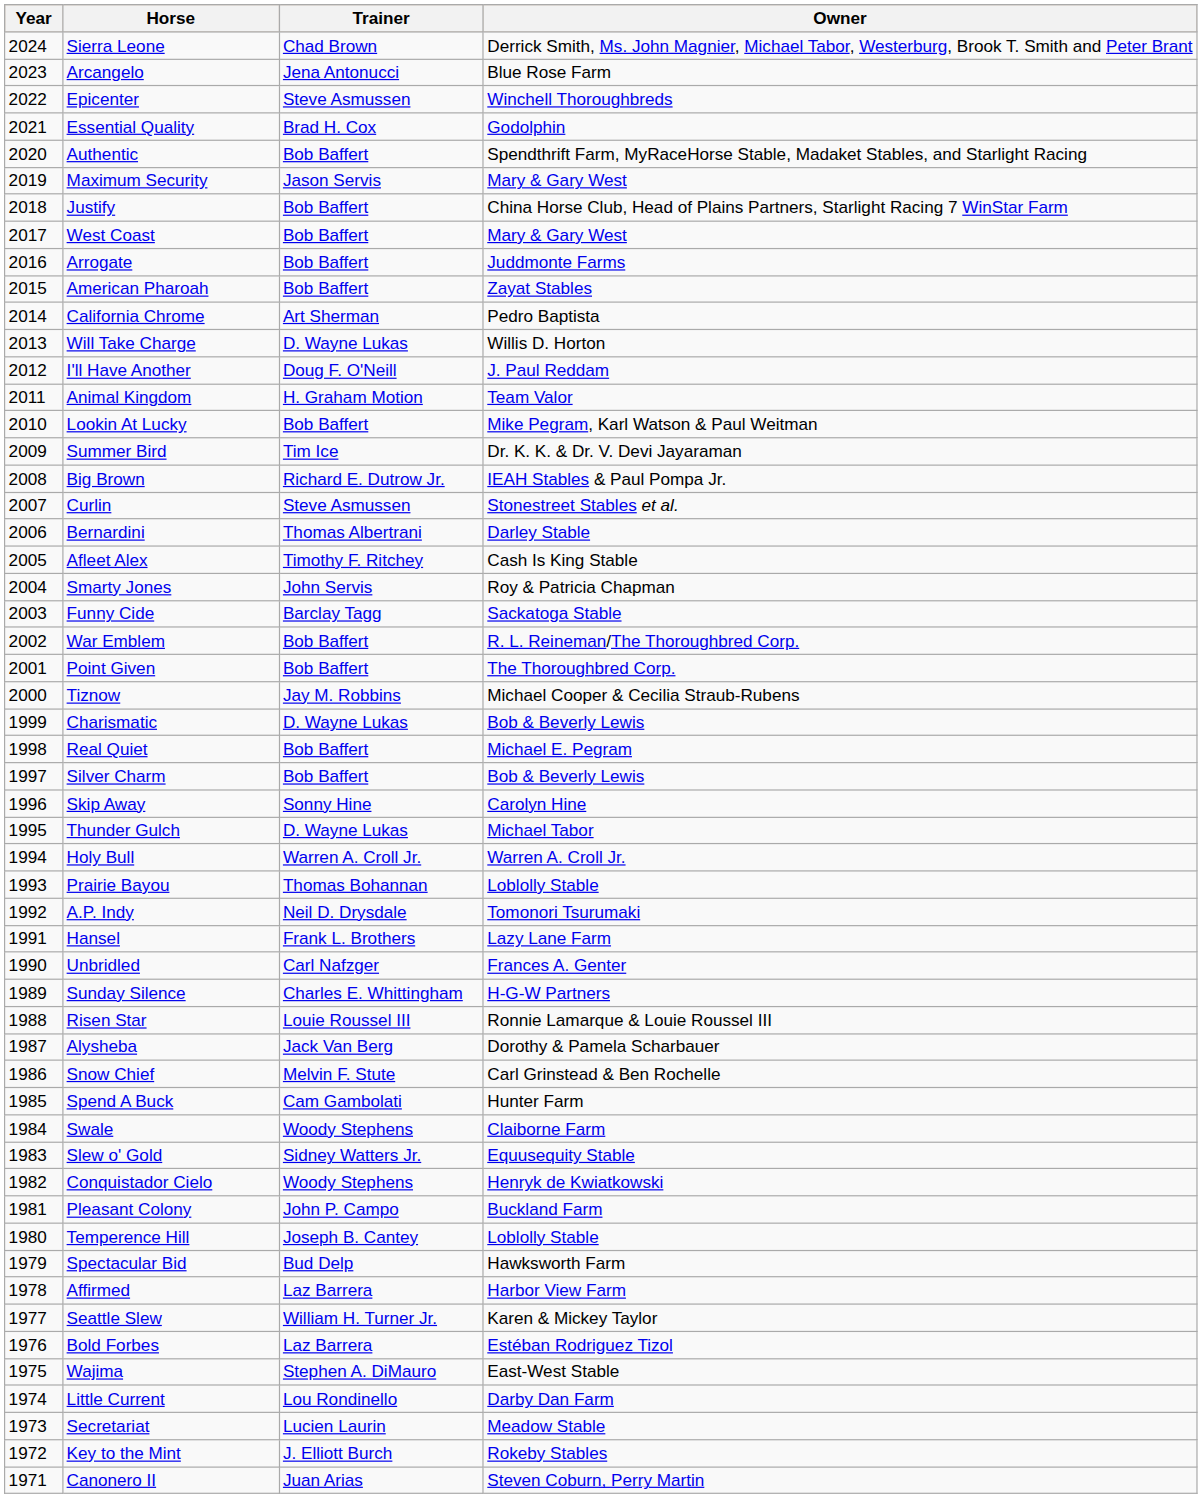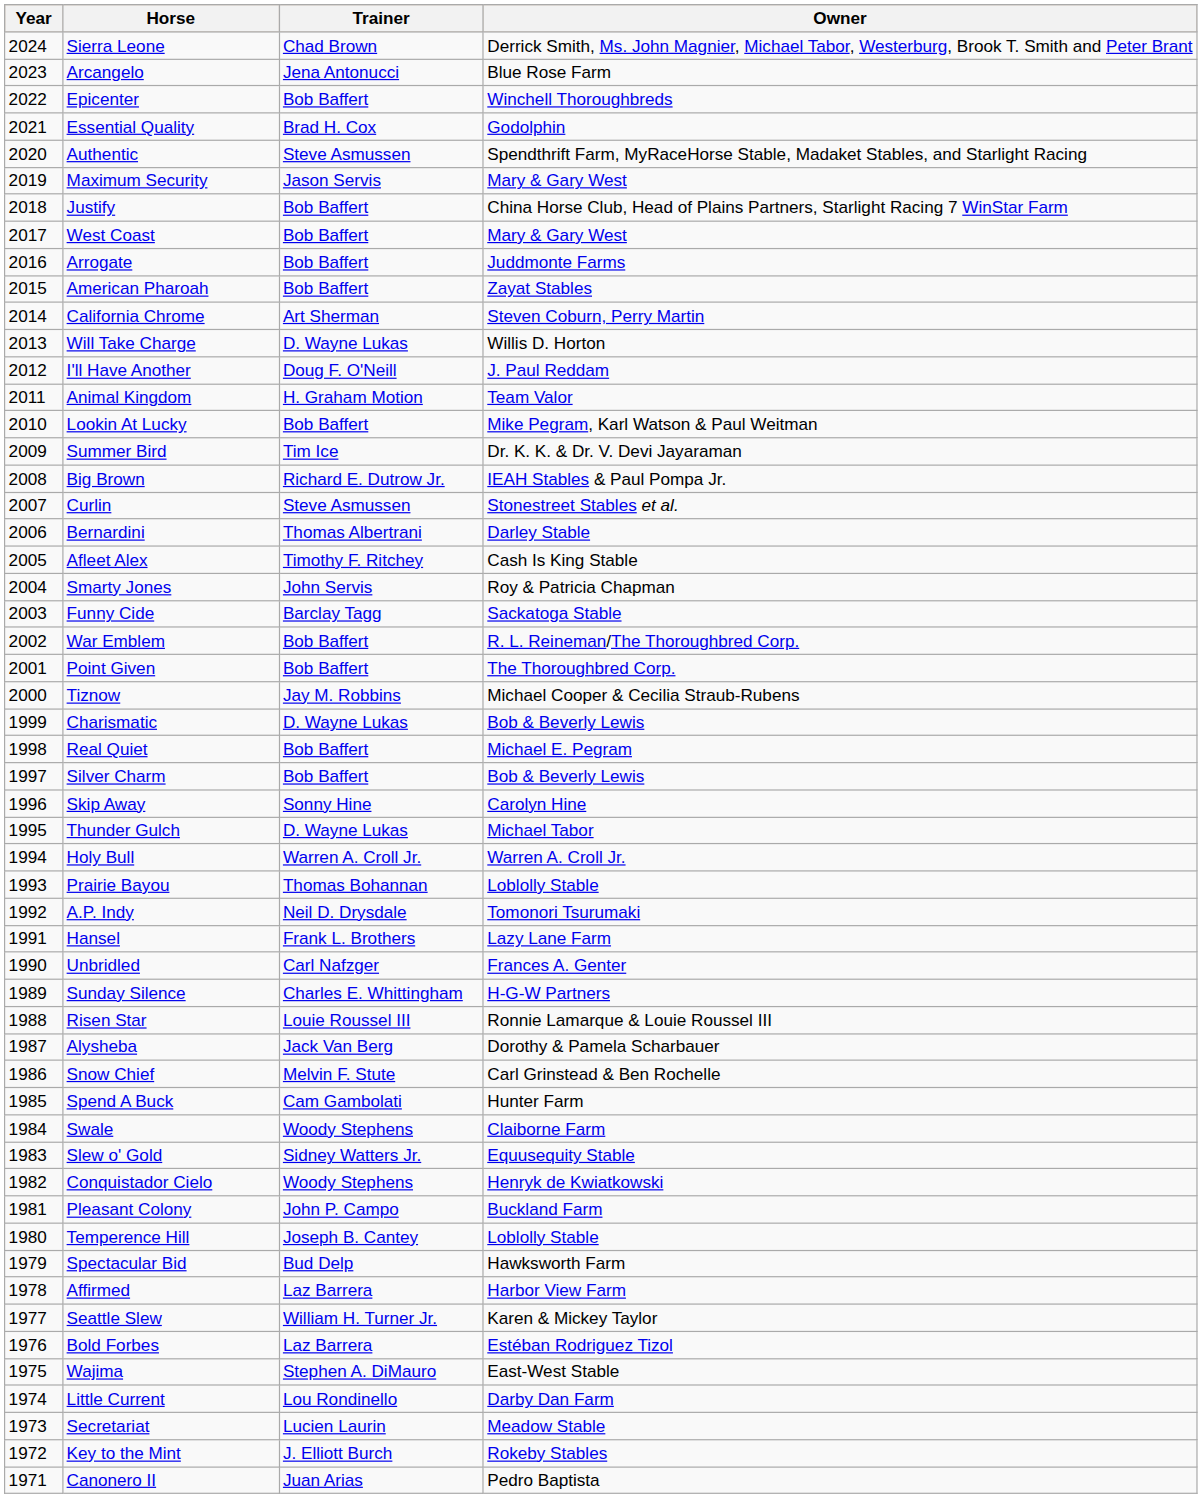(347, 100) Steve Asmussen -> (326, 100) Bob Baffert
(326, 154) Bob Baffert -> (347, 154) Steve Asmussen
(543, 316) Pedro Baptista -> (596, 316) Steven Coburn, Perry Martin
(596, 1480) Steven Coburn, Perry Martin -> (543, 1480) Pedro Baptista
